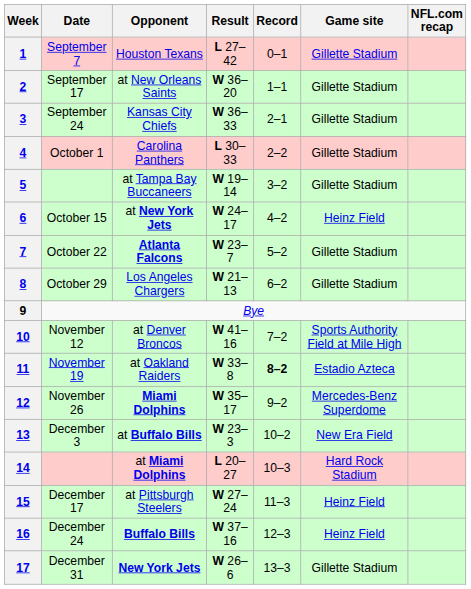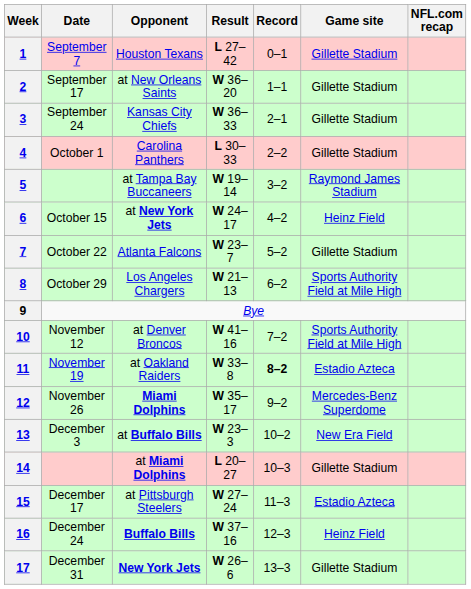(354, 185) Gillette Stadium -> (354, 185) Raymond James Stadium
(159, 251) bold -> (159, 251) normal
(354, 284) Gillette Stadium -> (354, 284) Sports Authority Field at Mile High
(354, 468) Hard Rock Stadium -> (354, 468) Gillette Stadium
(354, 501) Heinz Field -> (354, 501) Estadio Azteca
